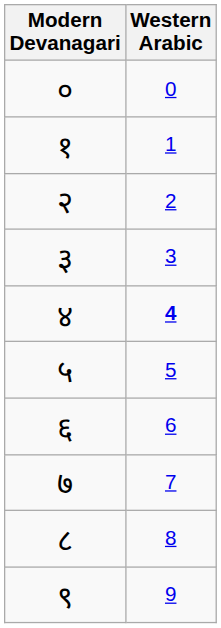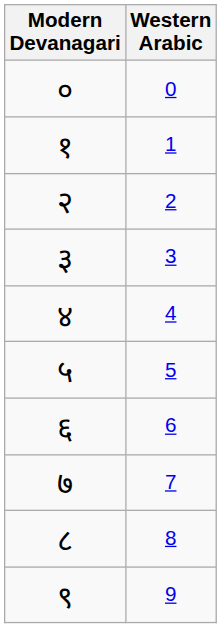(171, 313) bold -> (171, 313) normal
